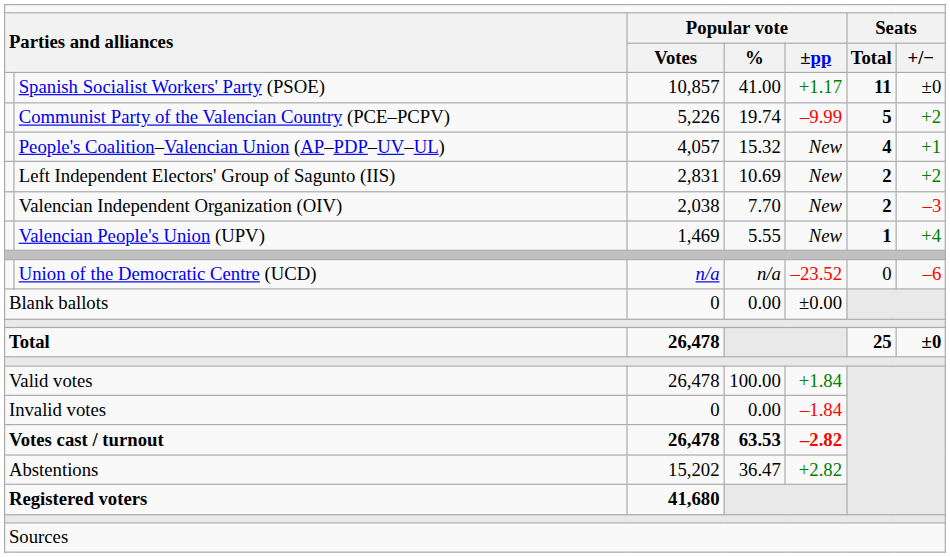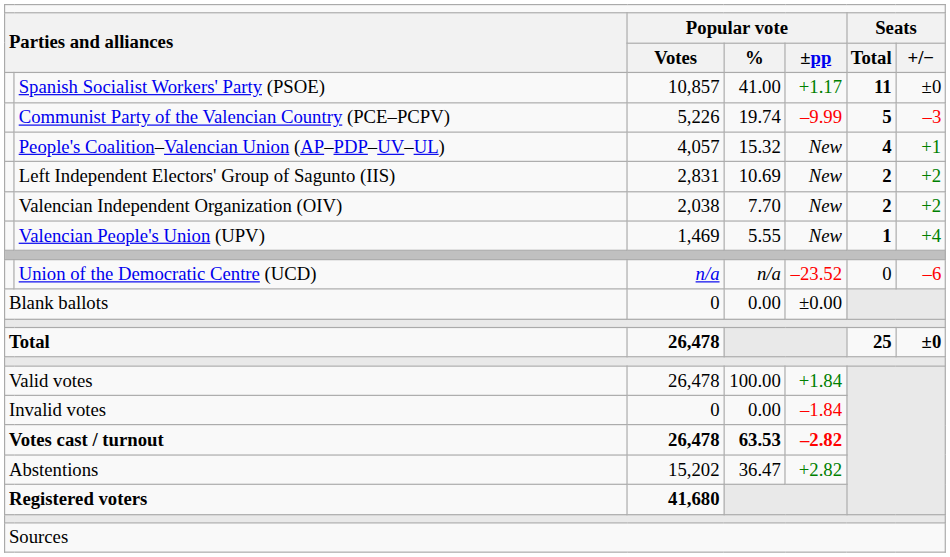(931, 117) +2 -> (932, 117) –3
(932, 206) –3 -> (931, 206) +2
